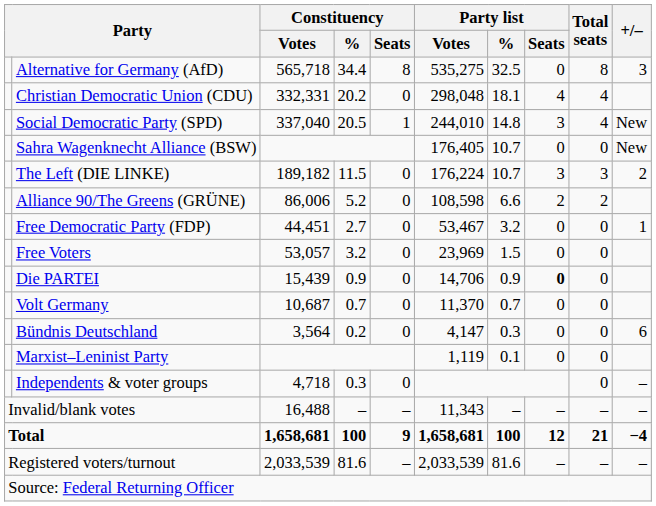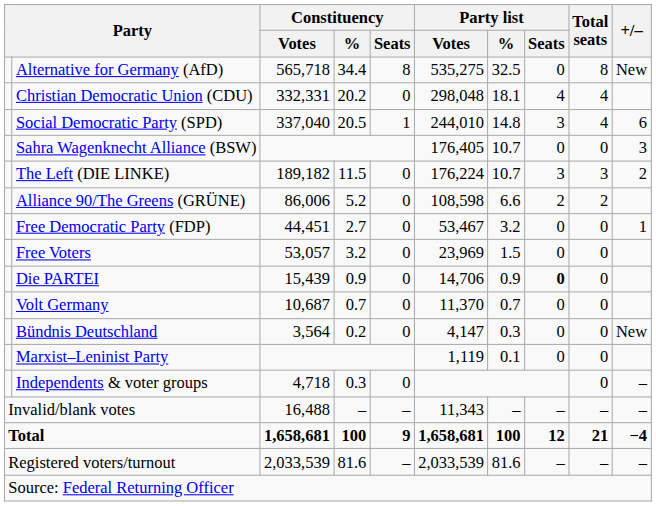(643, 69) 3 -> (632, 69) New
(632, 122) New -> (643, 122) 6
(632, 148) New -> (643, 148) 3
(643, 331) 6 -> (632, 331) New
